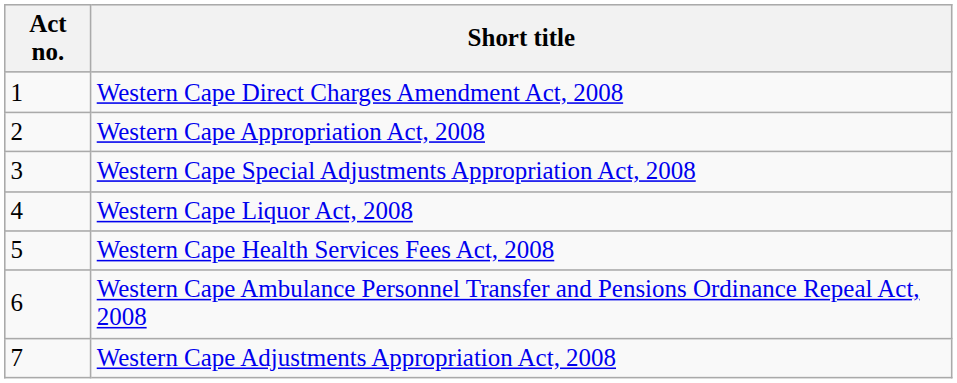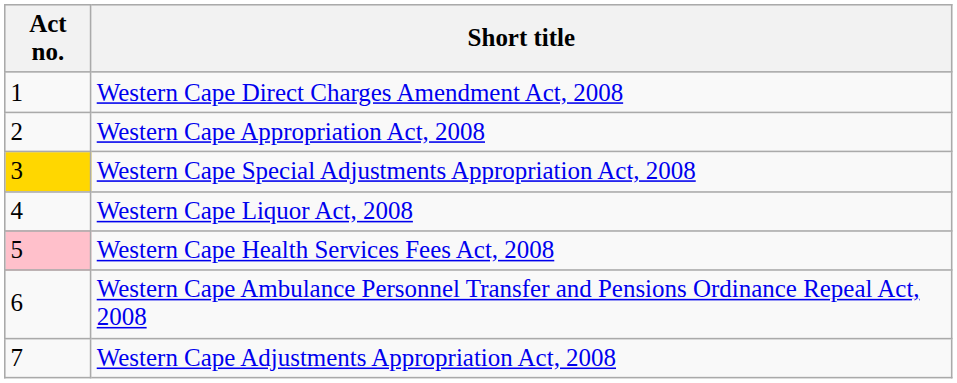(17, 171) no background -> (17, 171) gold background
(17, 250) no background -> (17, 250) pink background
